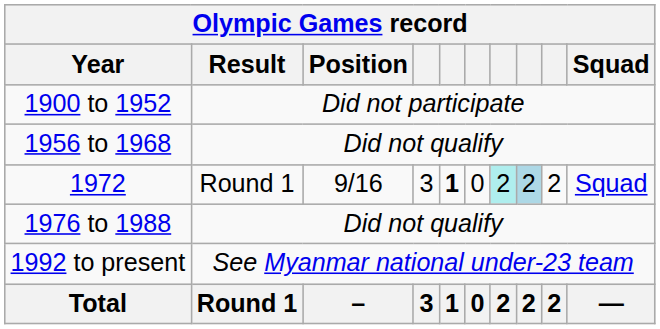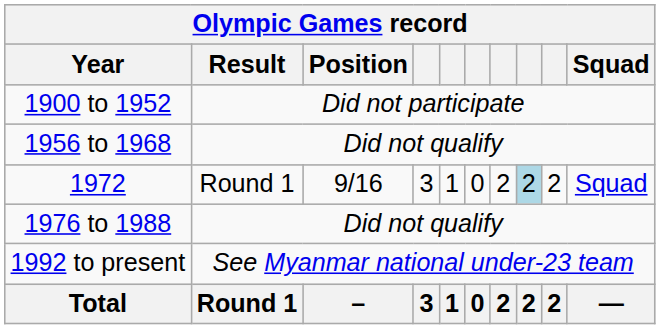(452, 183) bold -> (452, 183) normal
(503, 183) paleturquoise background -> (503, 183) no background
